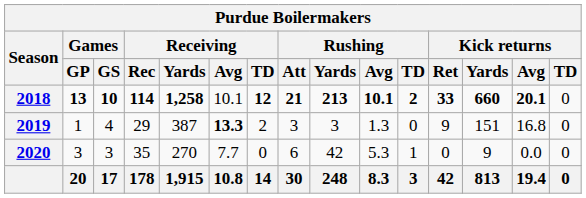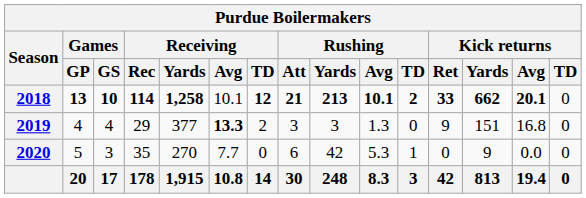(487, 98) 660 -> (487, 98) 662
(78, 125) 1 -> (78, 125) 4
(184, 125) 387 -> (184, 125) 377
(78, 152) 3 -> (78, 152) 5
